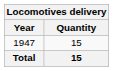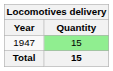(76, 43) no background -> (76, 43) lightgreen background
